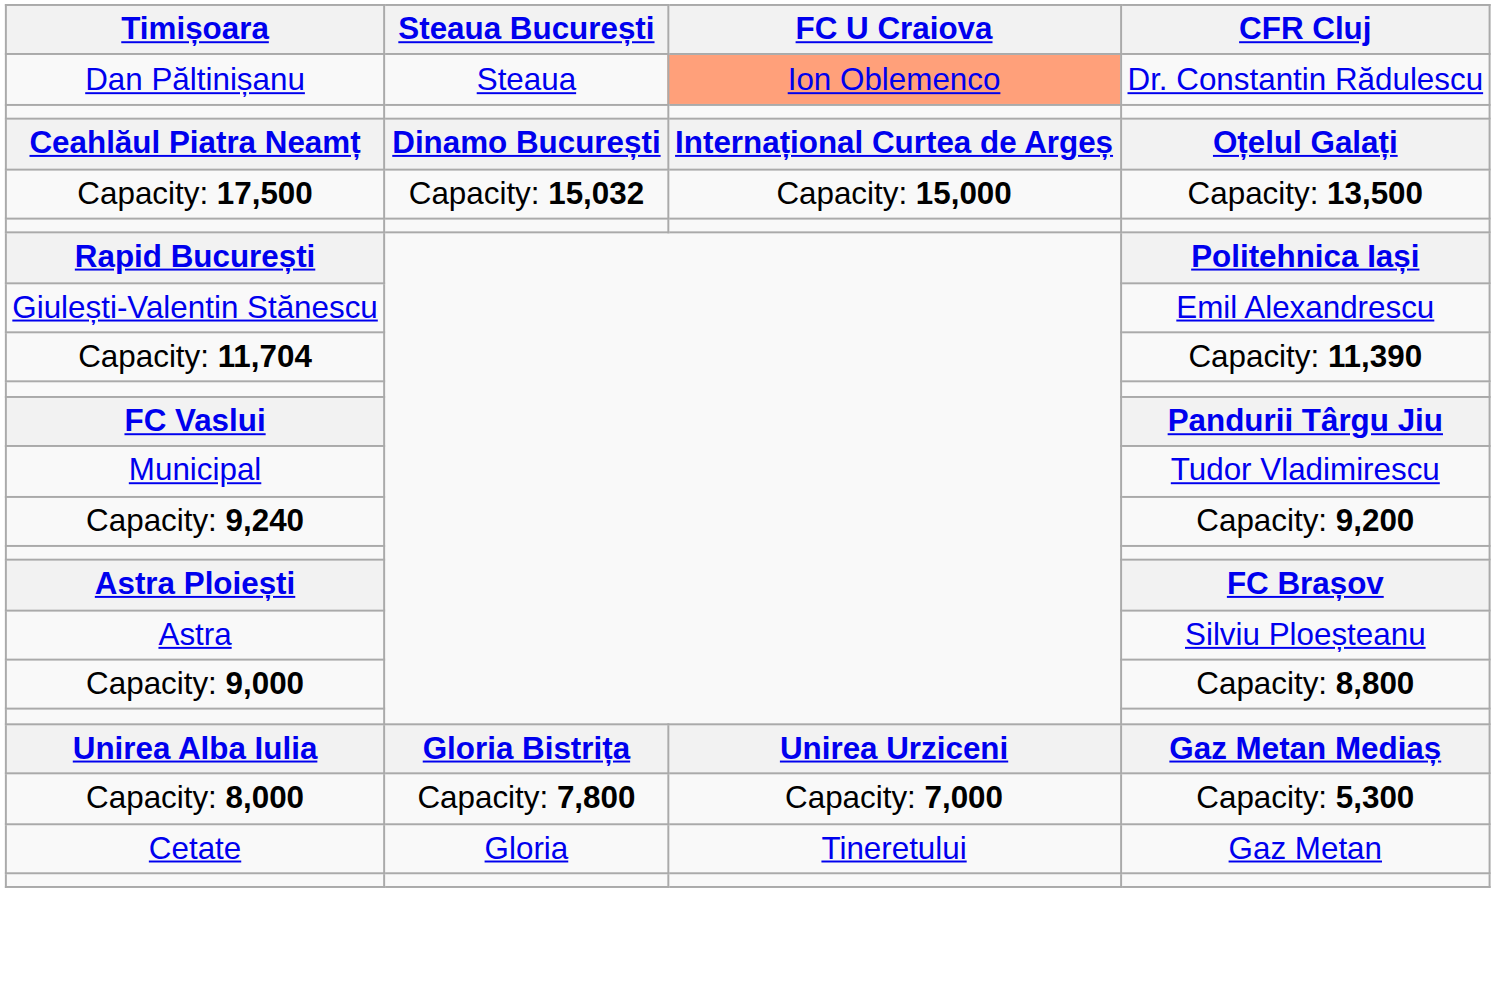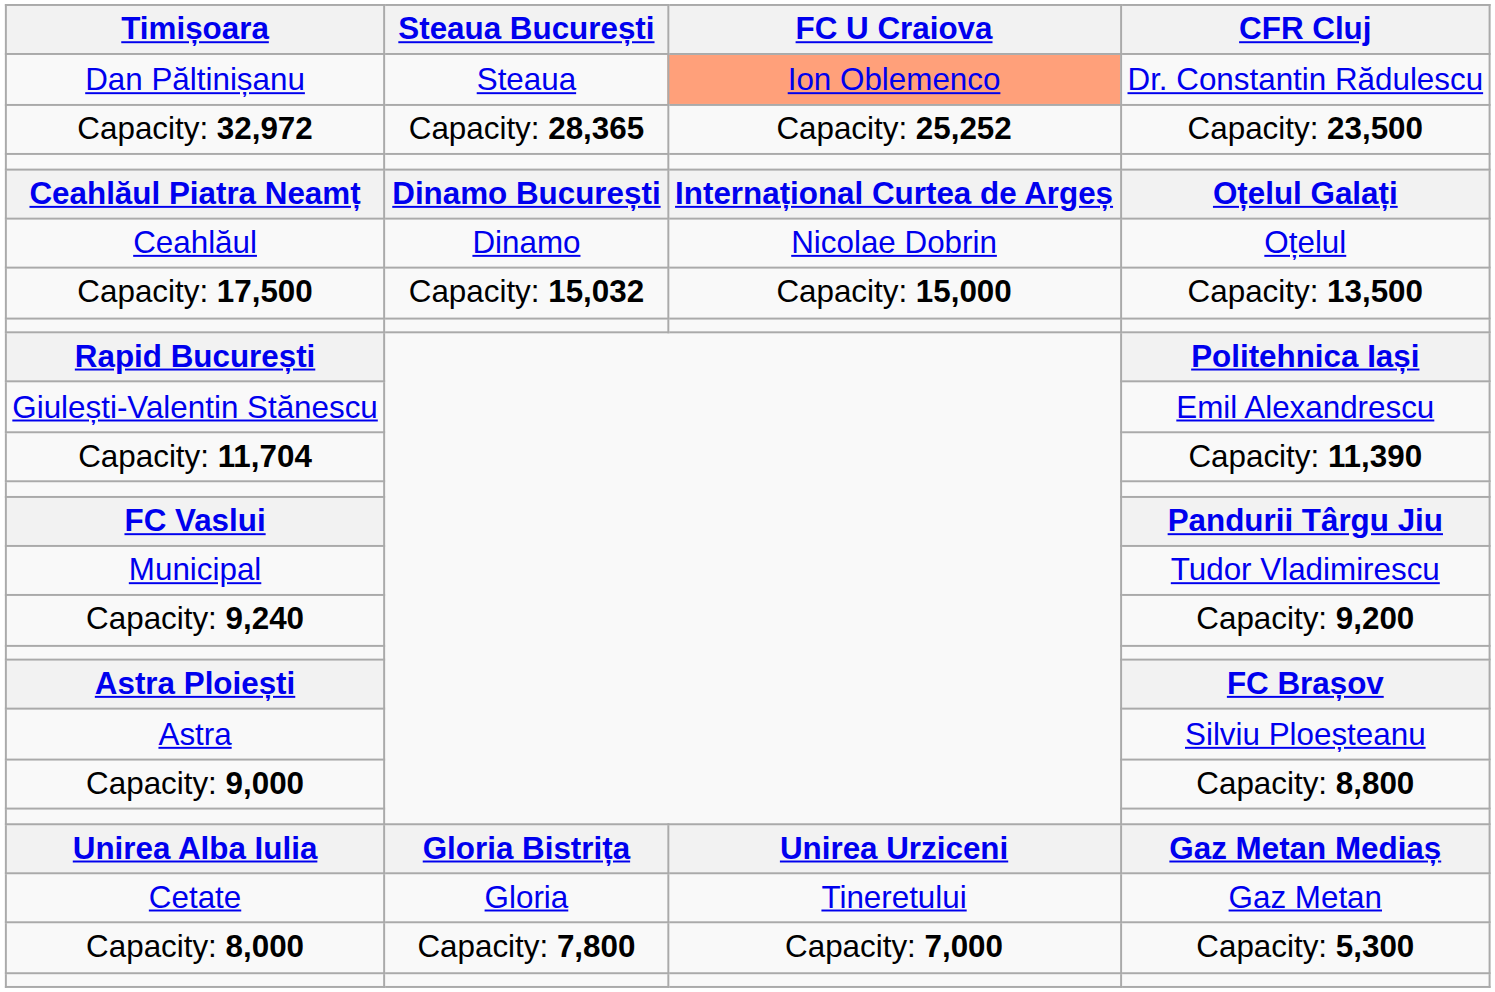+ row: (195, 128)
+ row: (195, 242)
rows swapped: (195, 847) <-> (195, 797)
